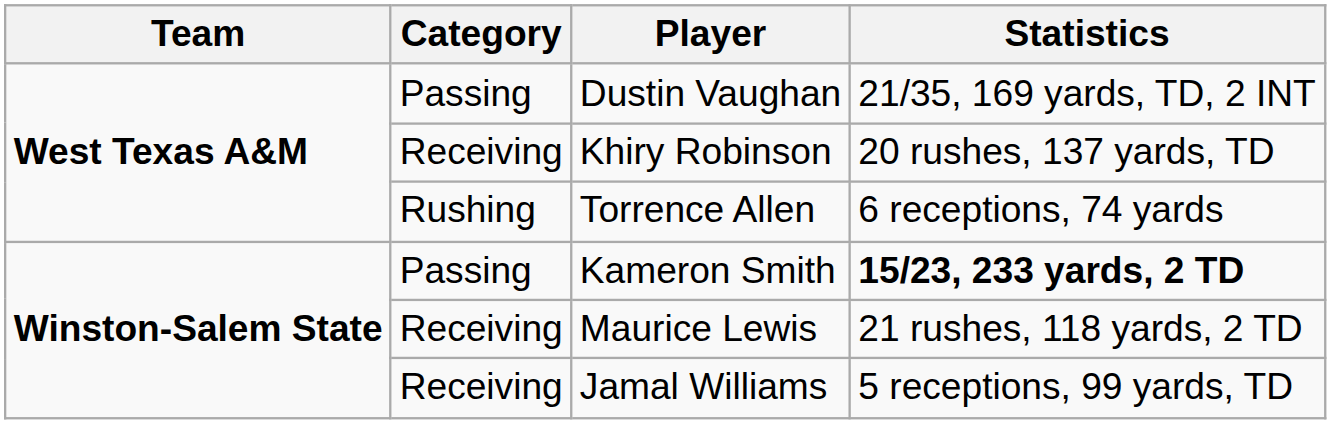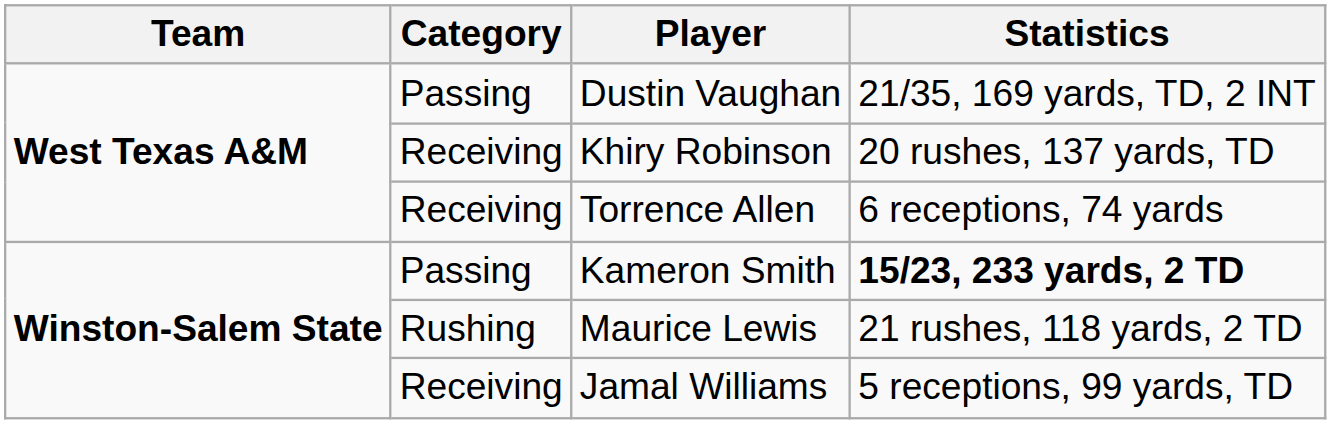(468, 210) Rushing -> (481, 210) Receiving
(481, 328) Receiving -> (468, 328) Rushing
